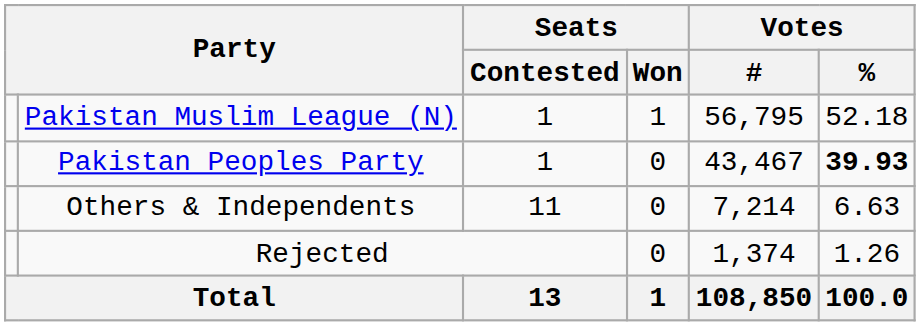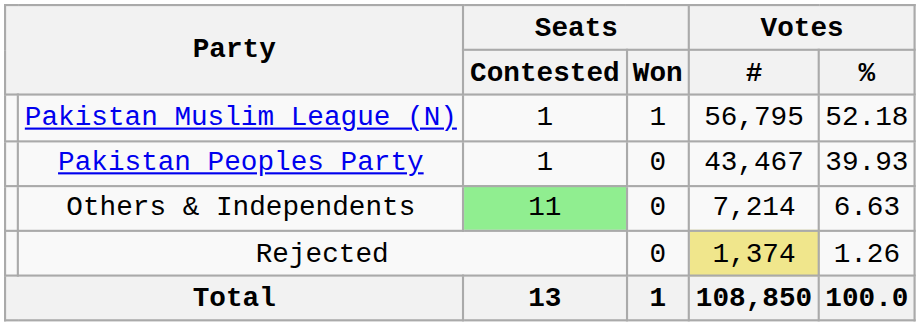(867, 163) bold -> (867, 163) normal
(545, 208) no background -> (545, 208) lightgreen background
(754, 253) no background -> (754, 253) khaki background
